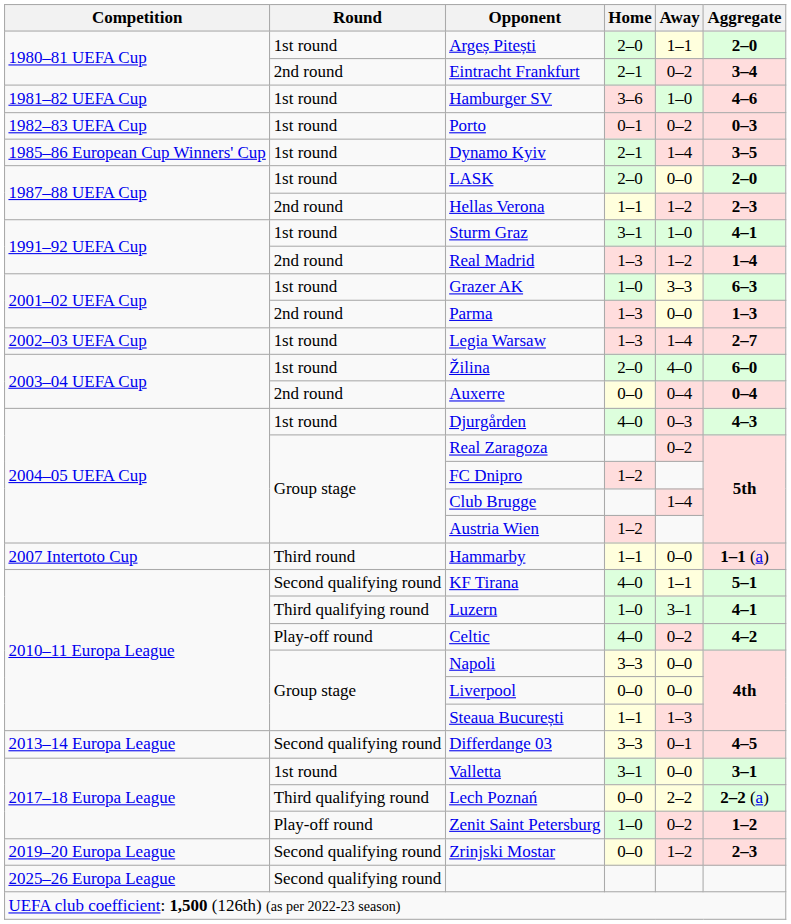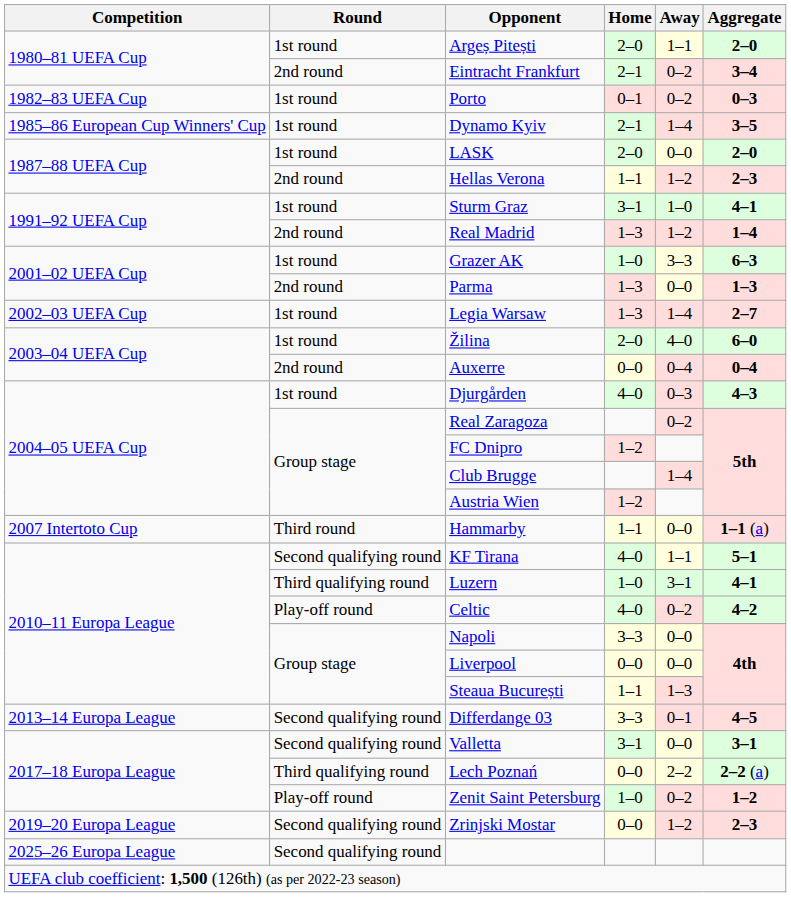- row: (501, 98)
(305, 771) 1st round -> (357, 744) Second qualifying round
